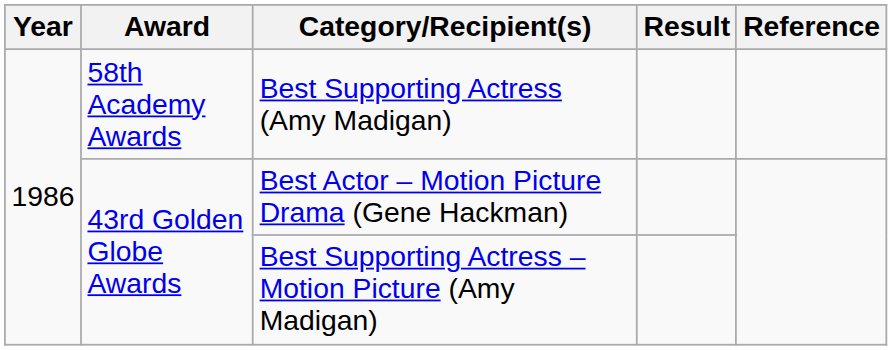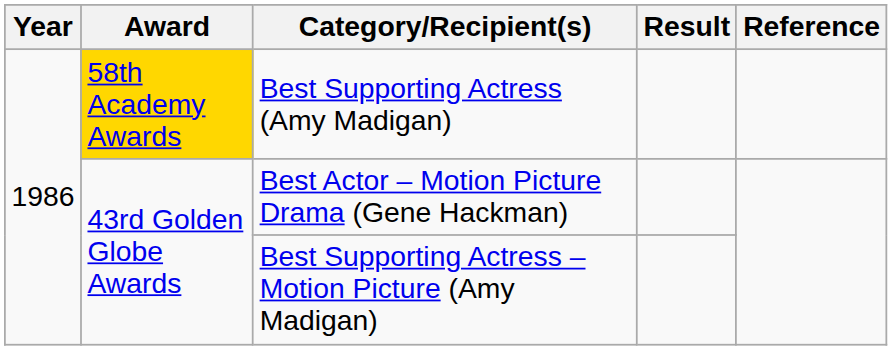(146, 103) no background -> (146, 103) gold background
